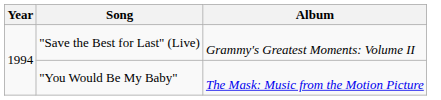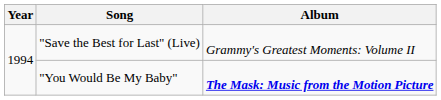(315, 85) normal -> (320, 85) bold
